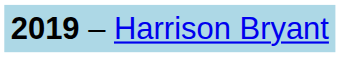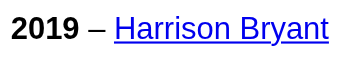(170, 29) lightblue background -> (170, 29) no background
